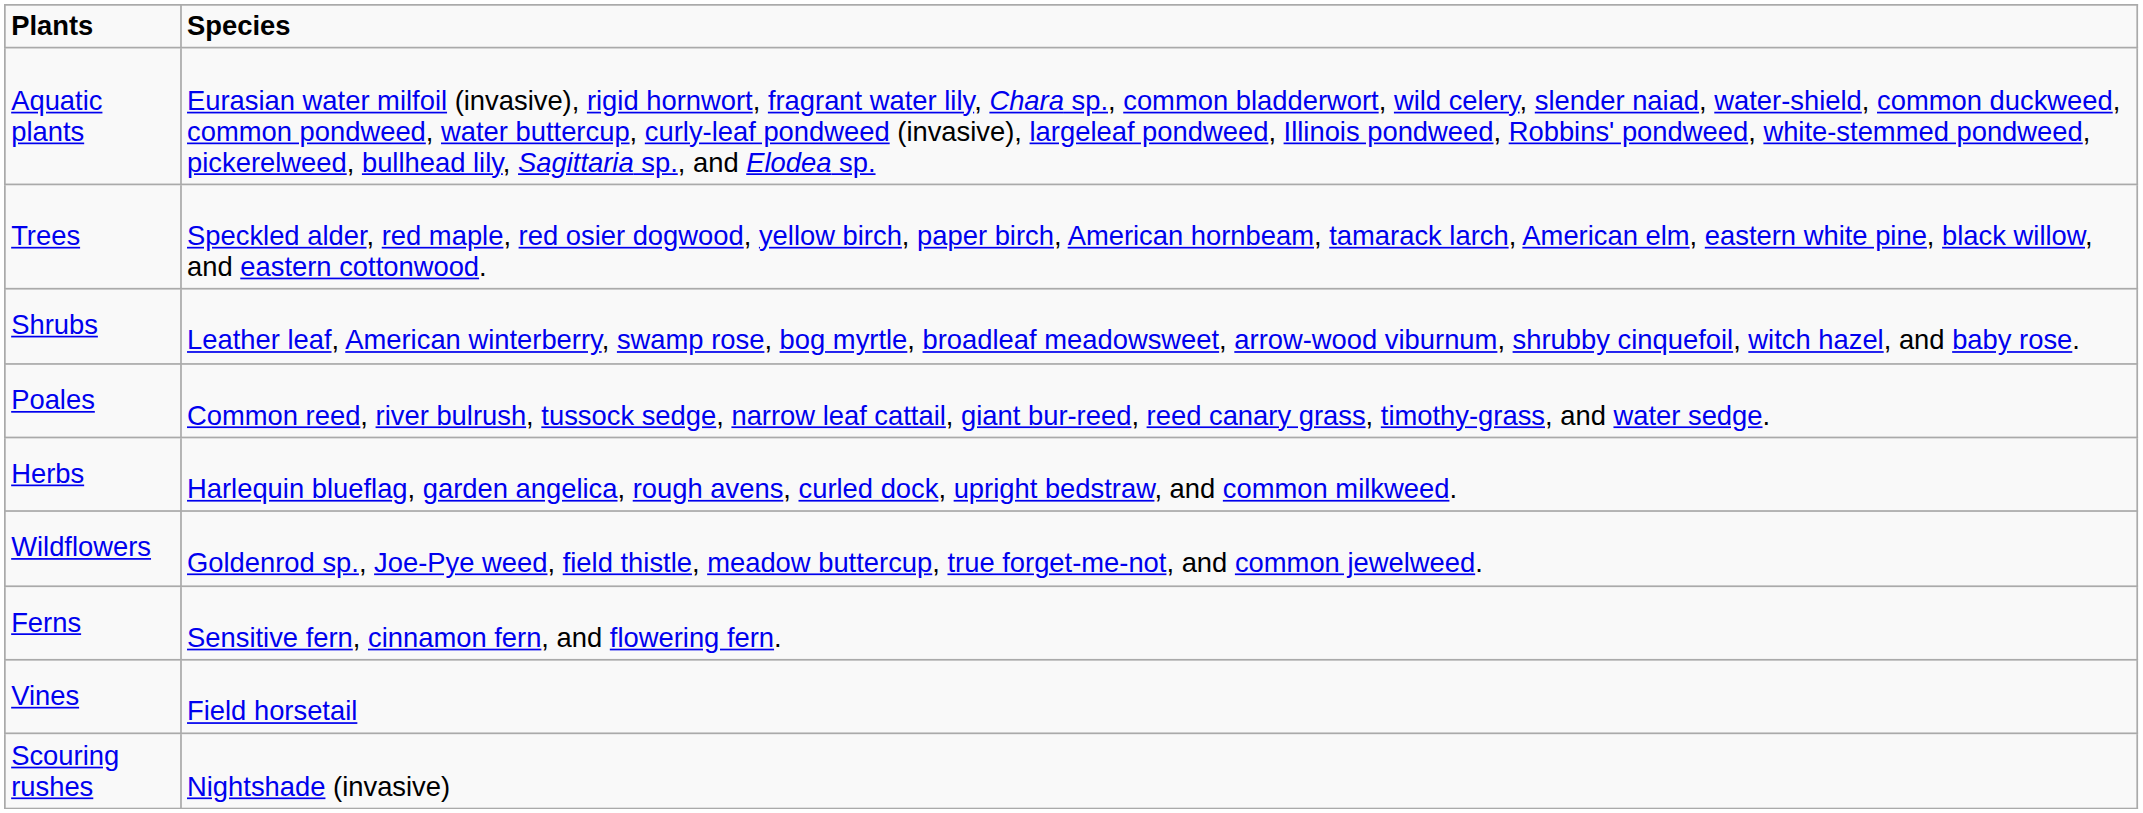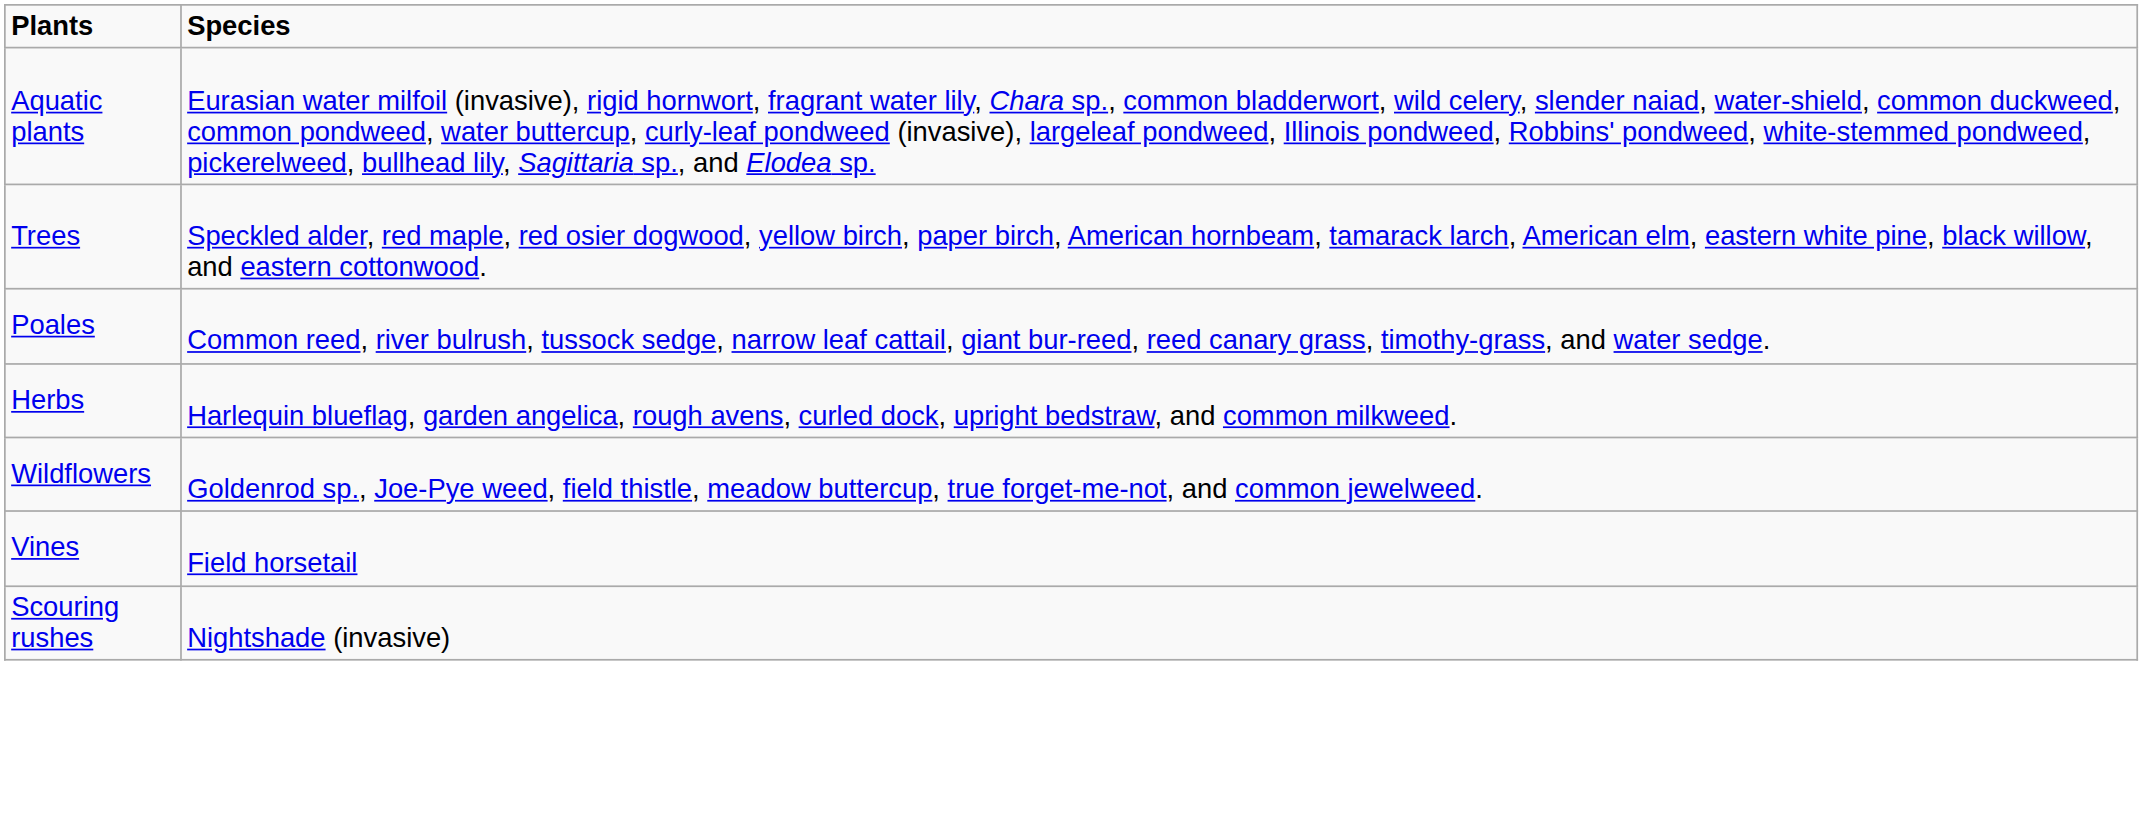- row: (55, 325)
- row: (46, 622)
